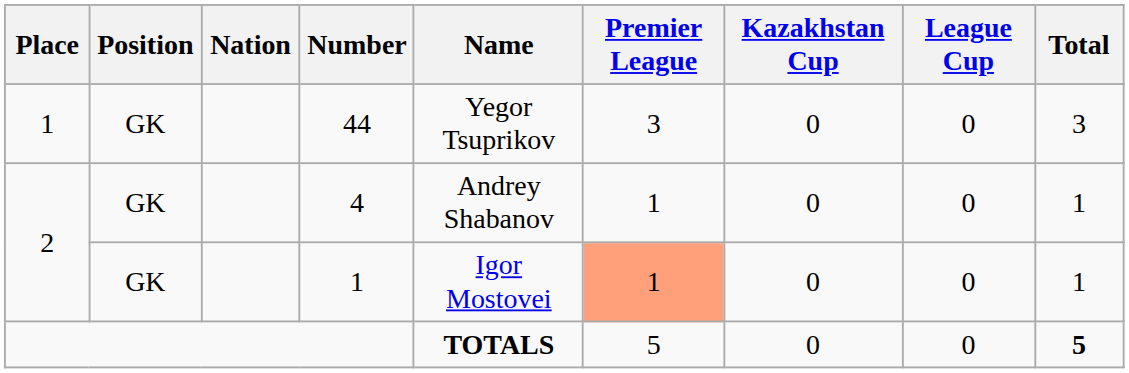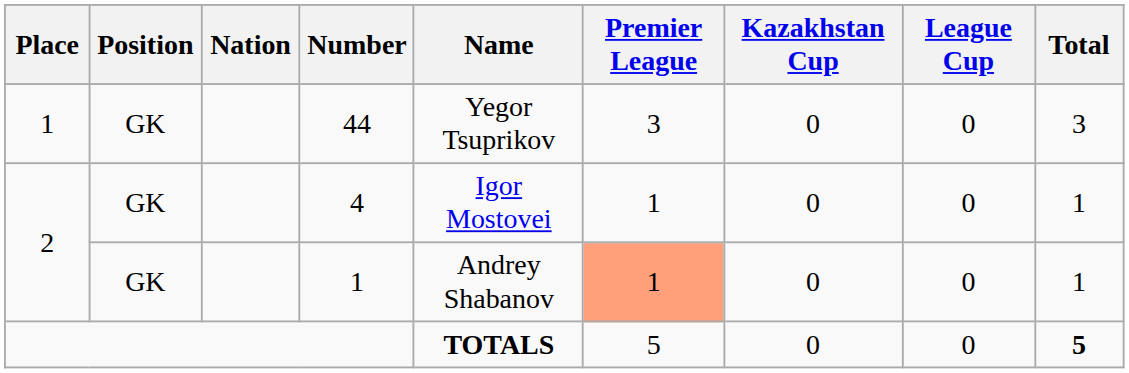(499, 202) Andrey Shabanov -> (499, 202) Igor Mostovei
(499, 282) Igor Mostovei -> (499, 282) Andrey Shabanov
